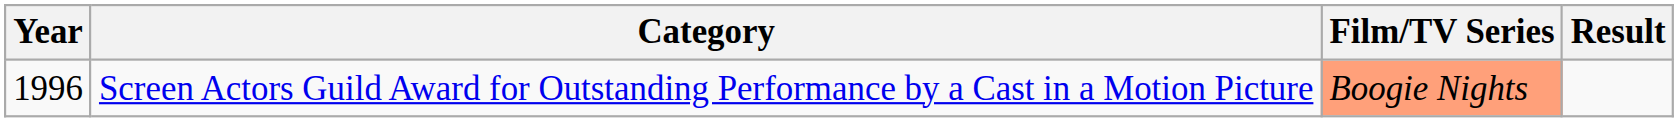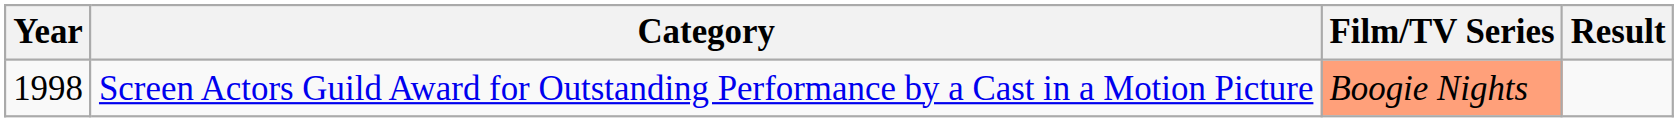(48, 87) 1996 -> (48, 87) 1998
